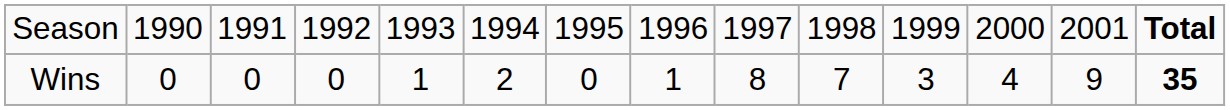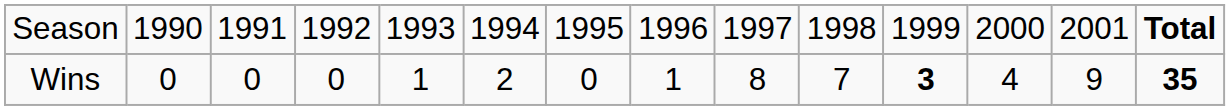(926, 79) normal -> (926, 79) bold
